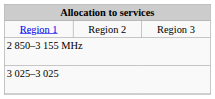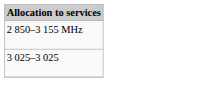- row: (39, 29)
